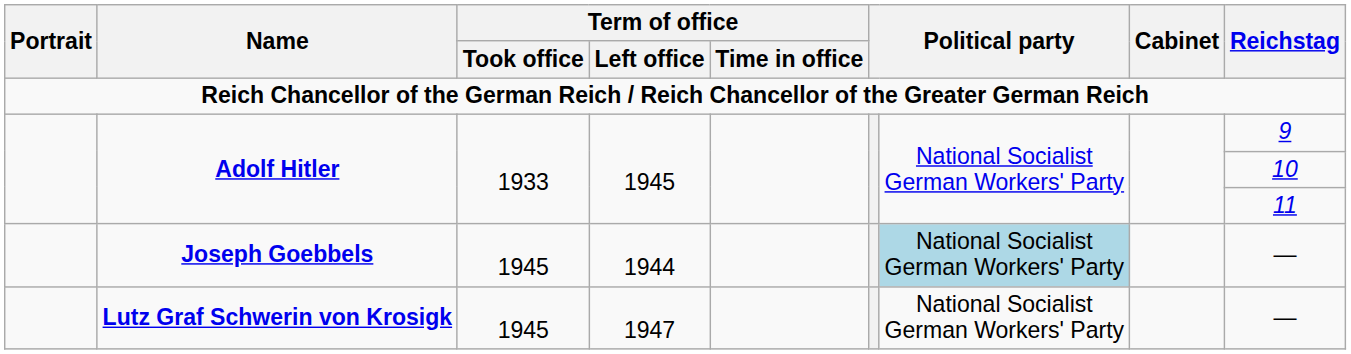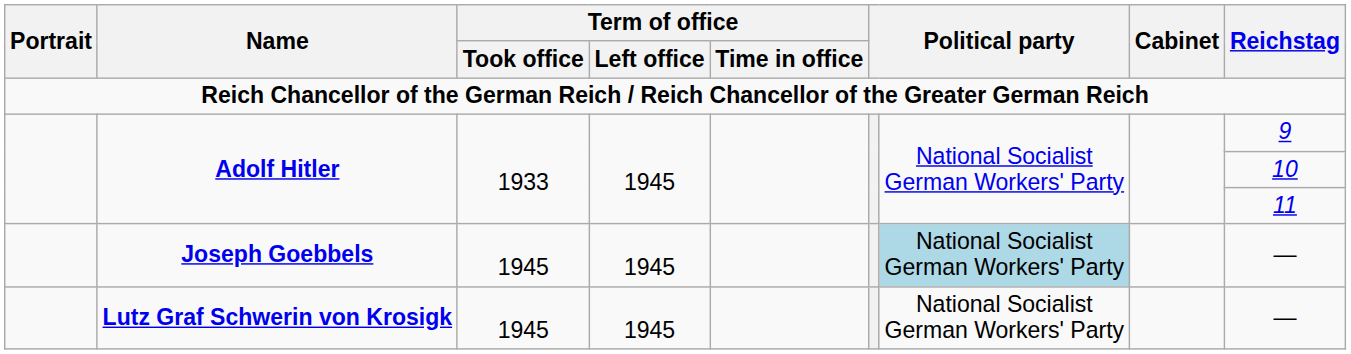(650, 267) 1944 -> (650, 267) 1945
(650, 330) 1947 -> (650, 330) 1945
